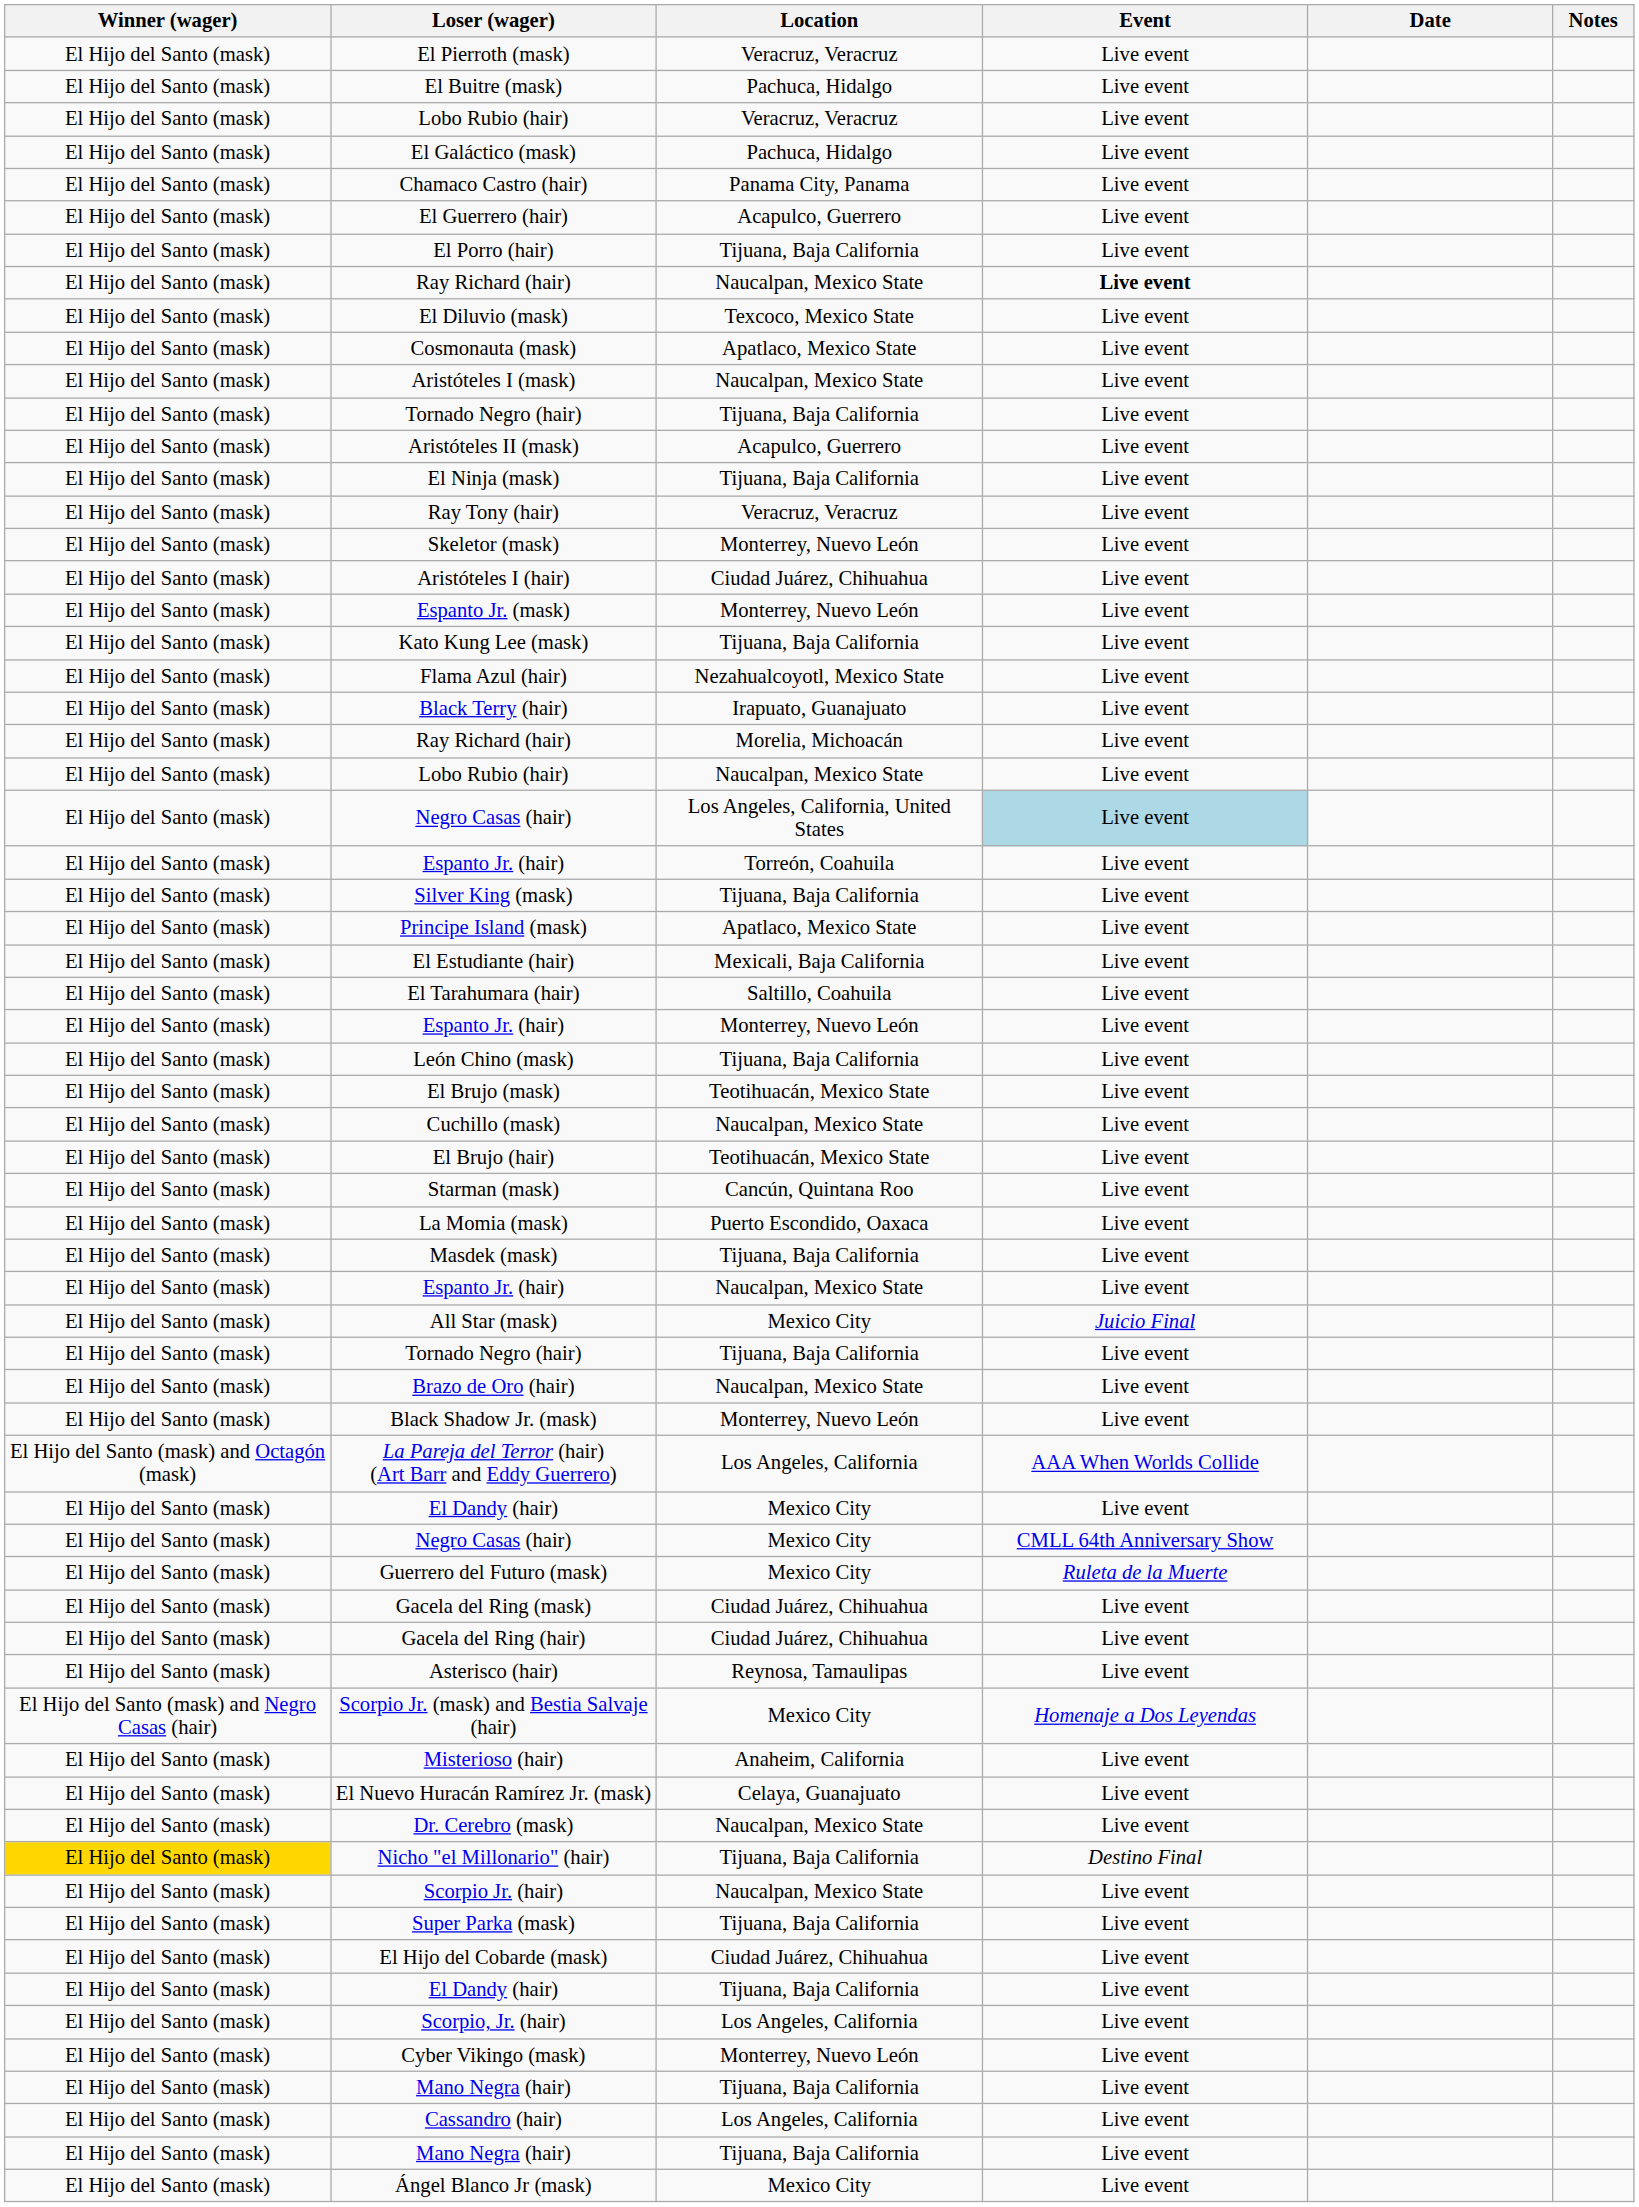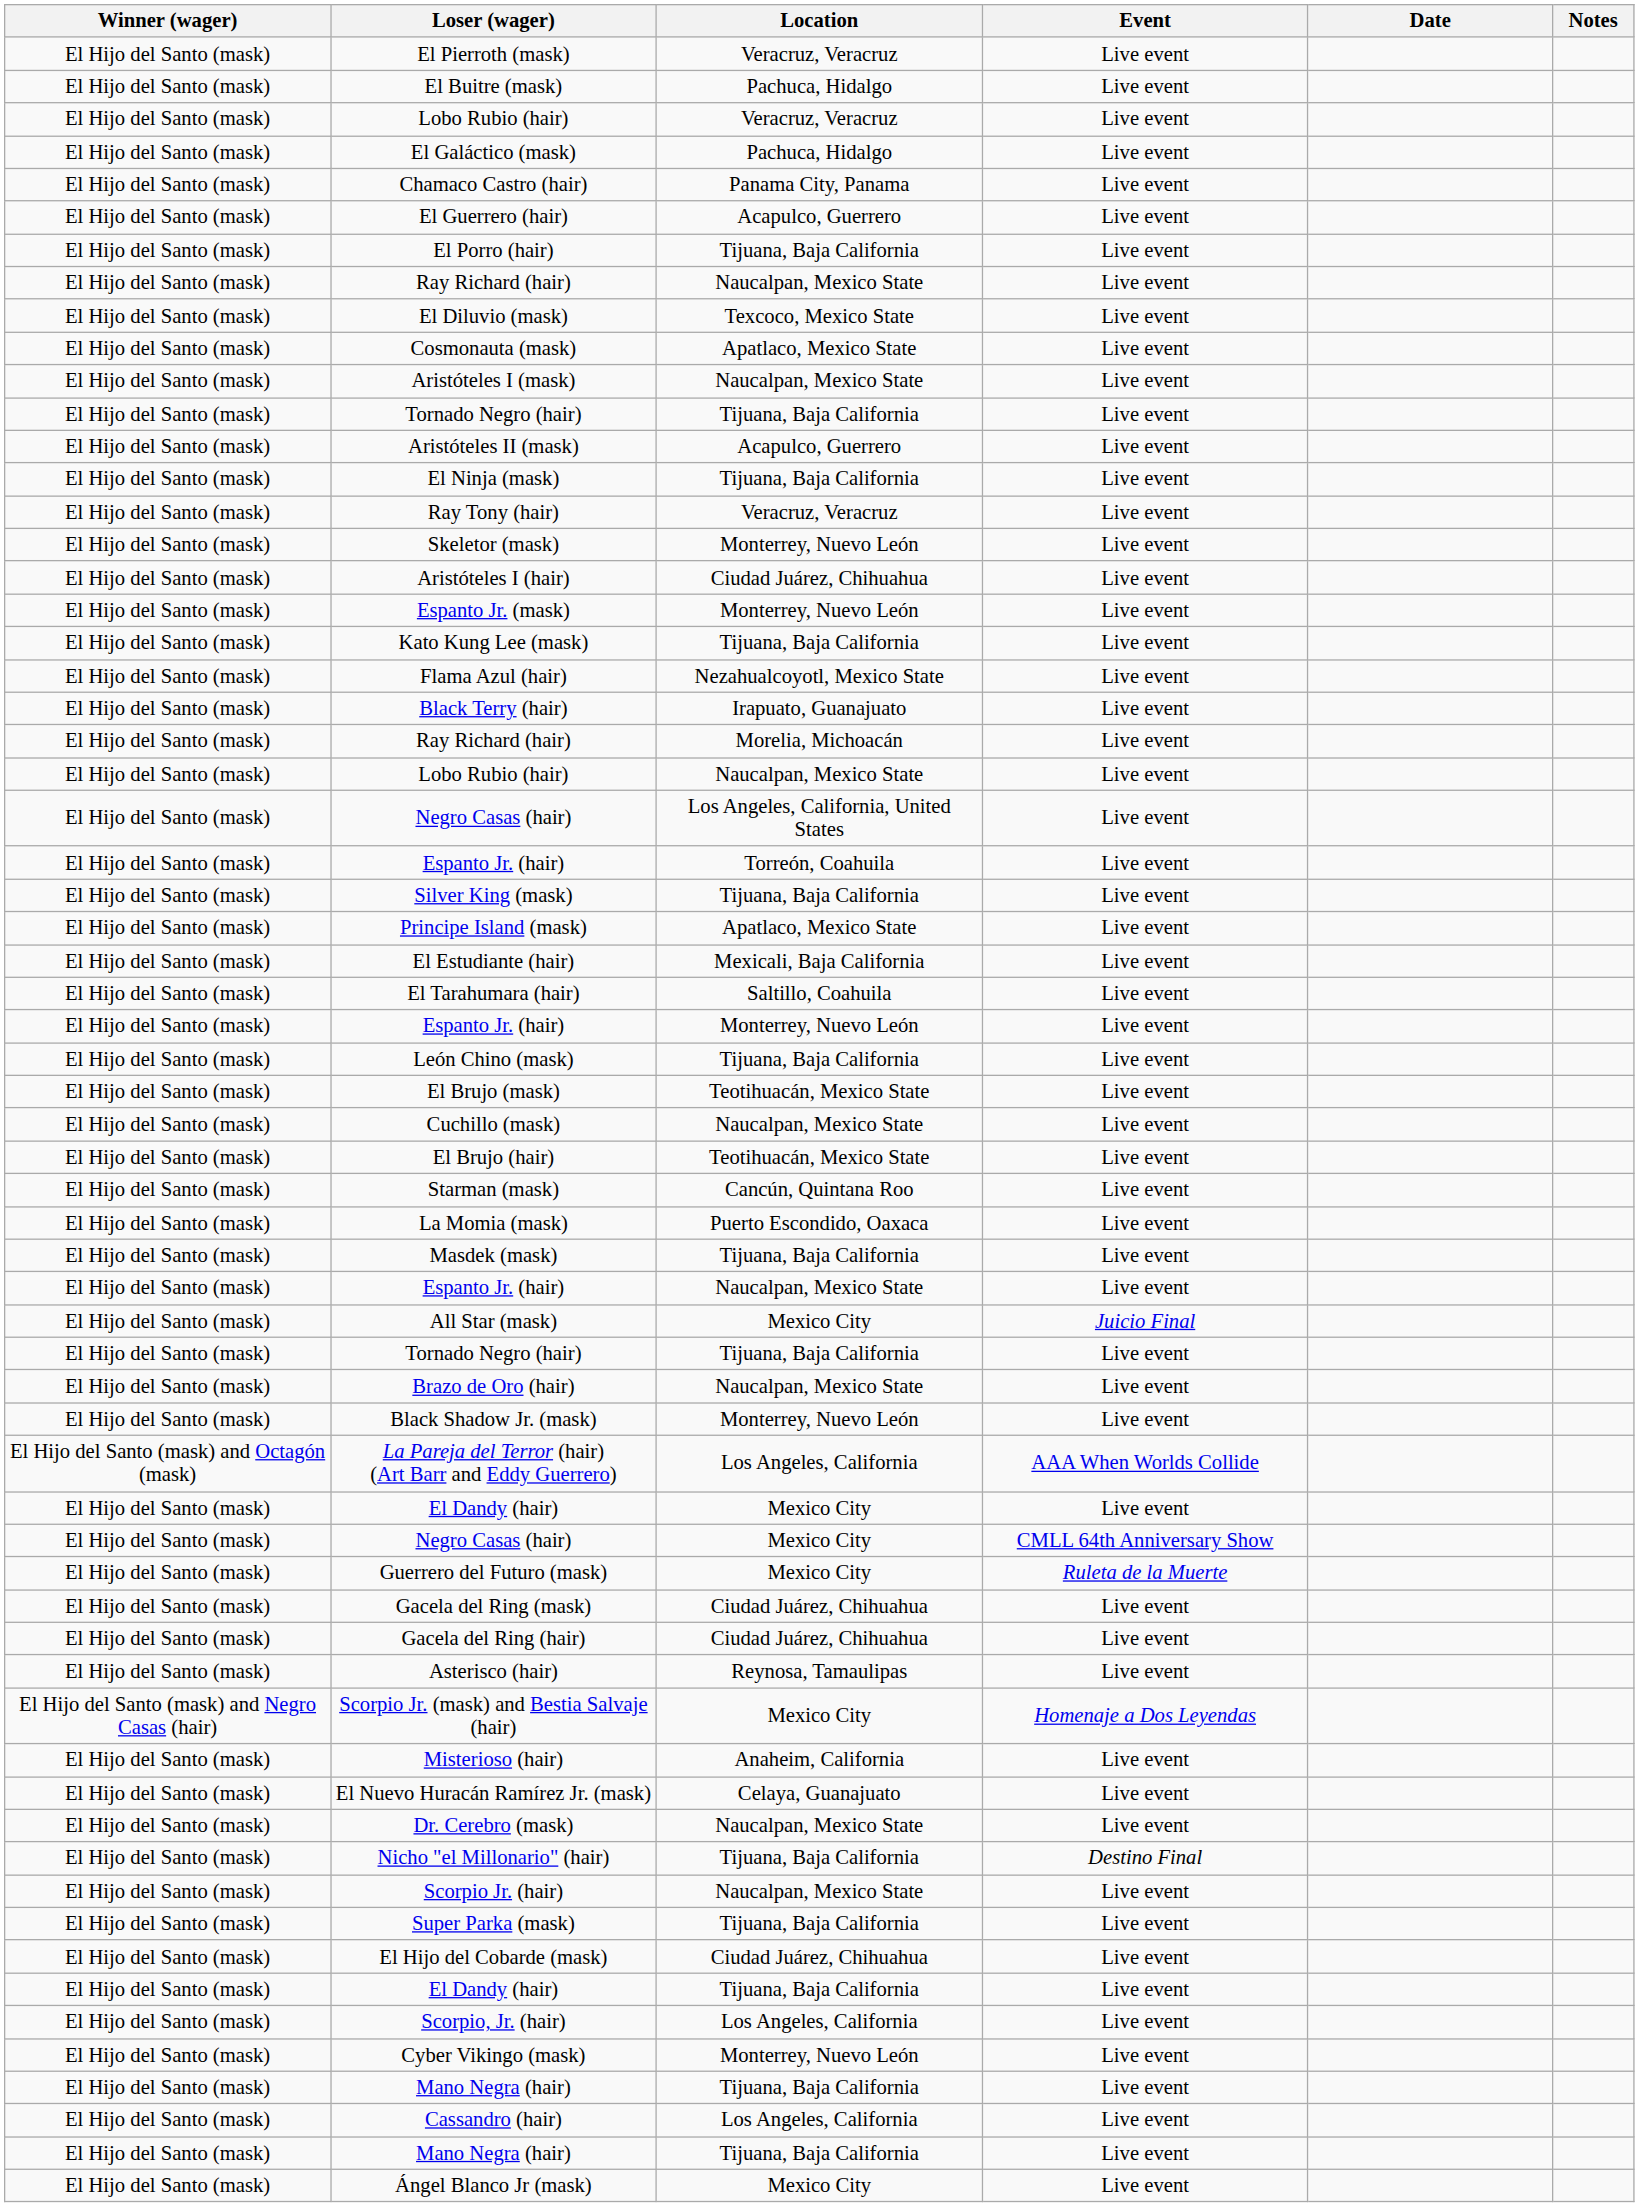(1145, 282) bold -> (1145, 282) normal
(1145, 818) lightblue background -> (1145, 818) no background
(168, 1858) gold background -> (168, 1858) no background
